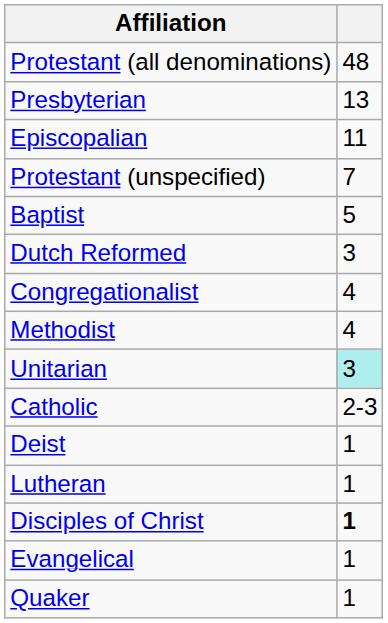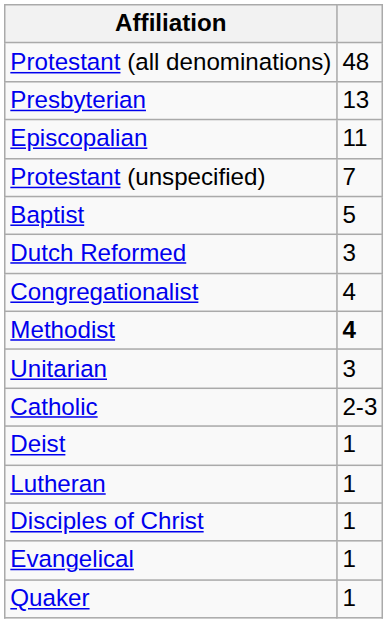(349, 330) normal -> (349, 330) bold
(349, 368) paleturquoise background -> (349, 368) no background
(349, 521) bold -> (349, 521) normal
